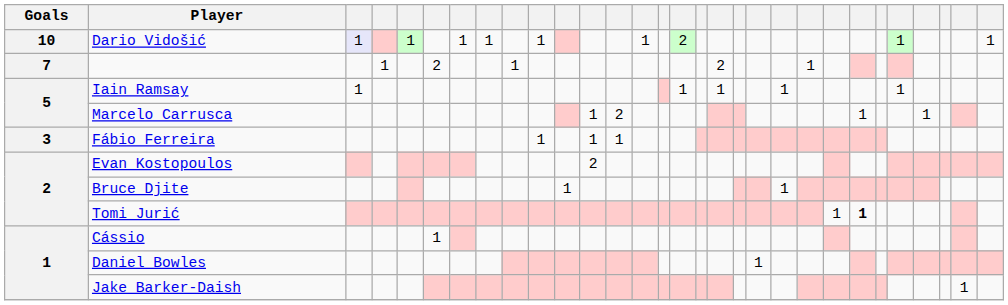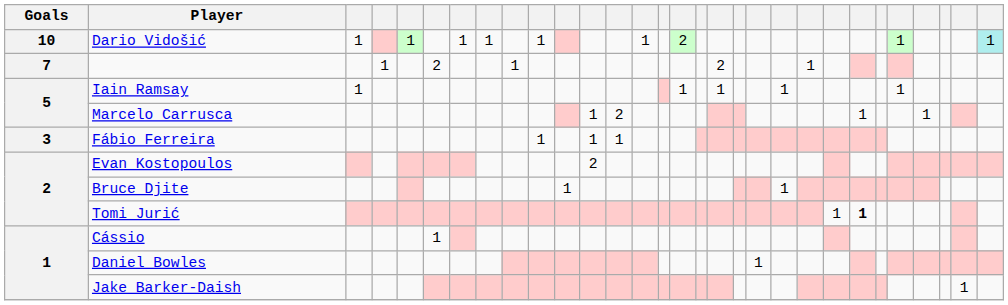(358, 41) lavender background -> (358, 41) no background
(990, 41) no background -> (990, 41) paleturquoise background
